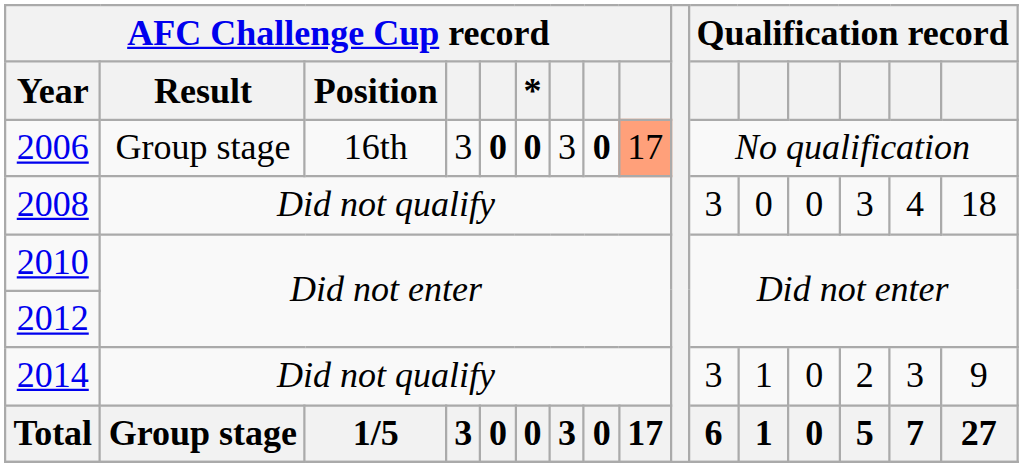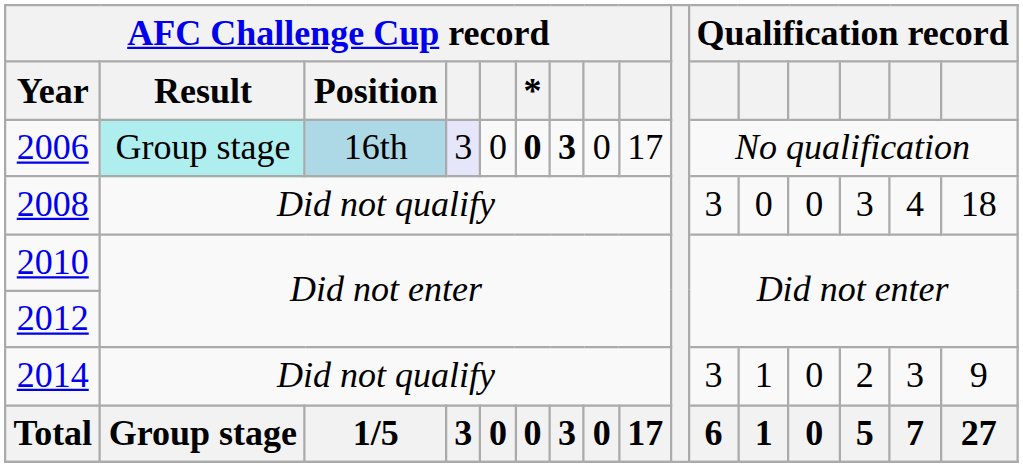(203, 147) no background -> (203, 147) paleturquoise background
(376, 147) no background -> (376, 147) lightblue background
(463, 147) no background -> (463, 147) lavender background
(498, 147) bold -> (498, 147) normal
(567, 147) normal -> (567, 147) bold
(602, 147) bold -> (602, 147) normal
(645, 147) lightsalmon background -> (645, 147) no background
